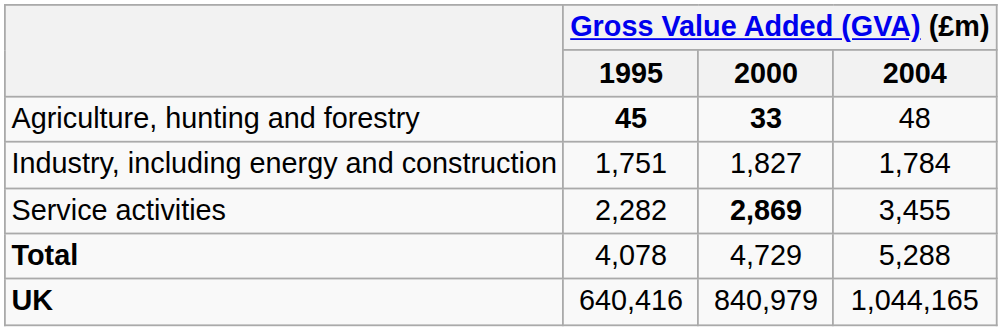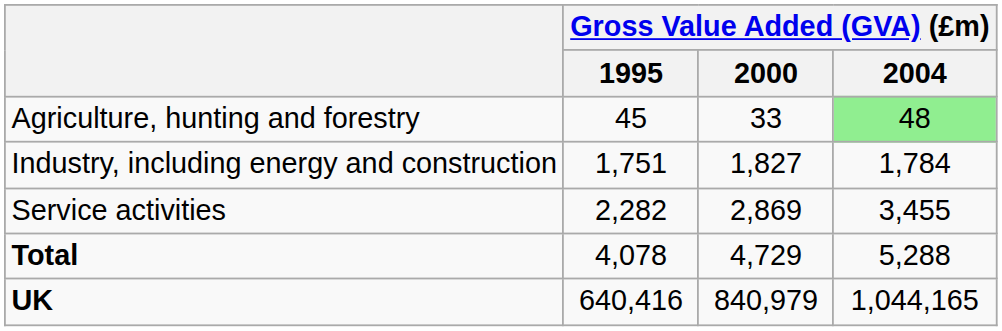(631, 118) bold -> (631, 118) normal
(766, 118) bold -> (766, 118) normal
(915, 118) no background -> (915, 118) lightgreen background
(766, 210) bold -> (766, 210) normal
